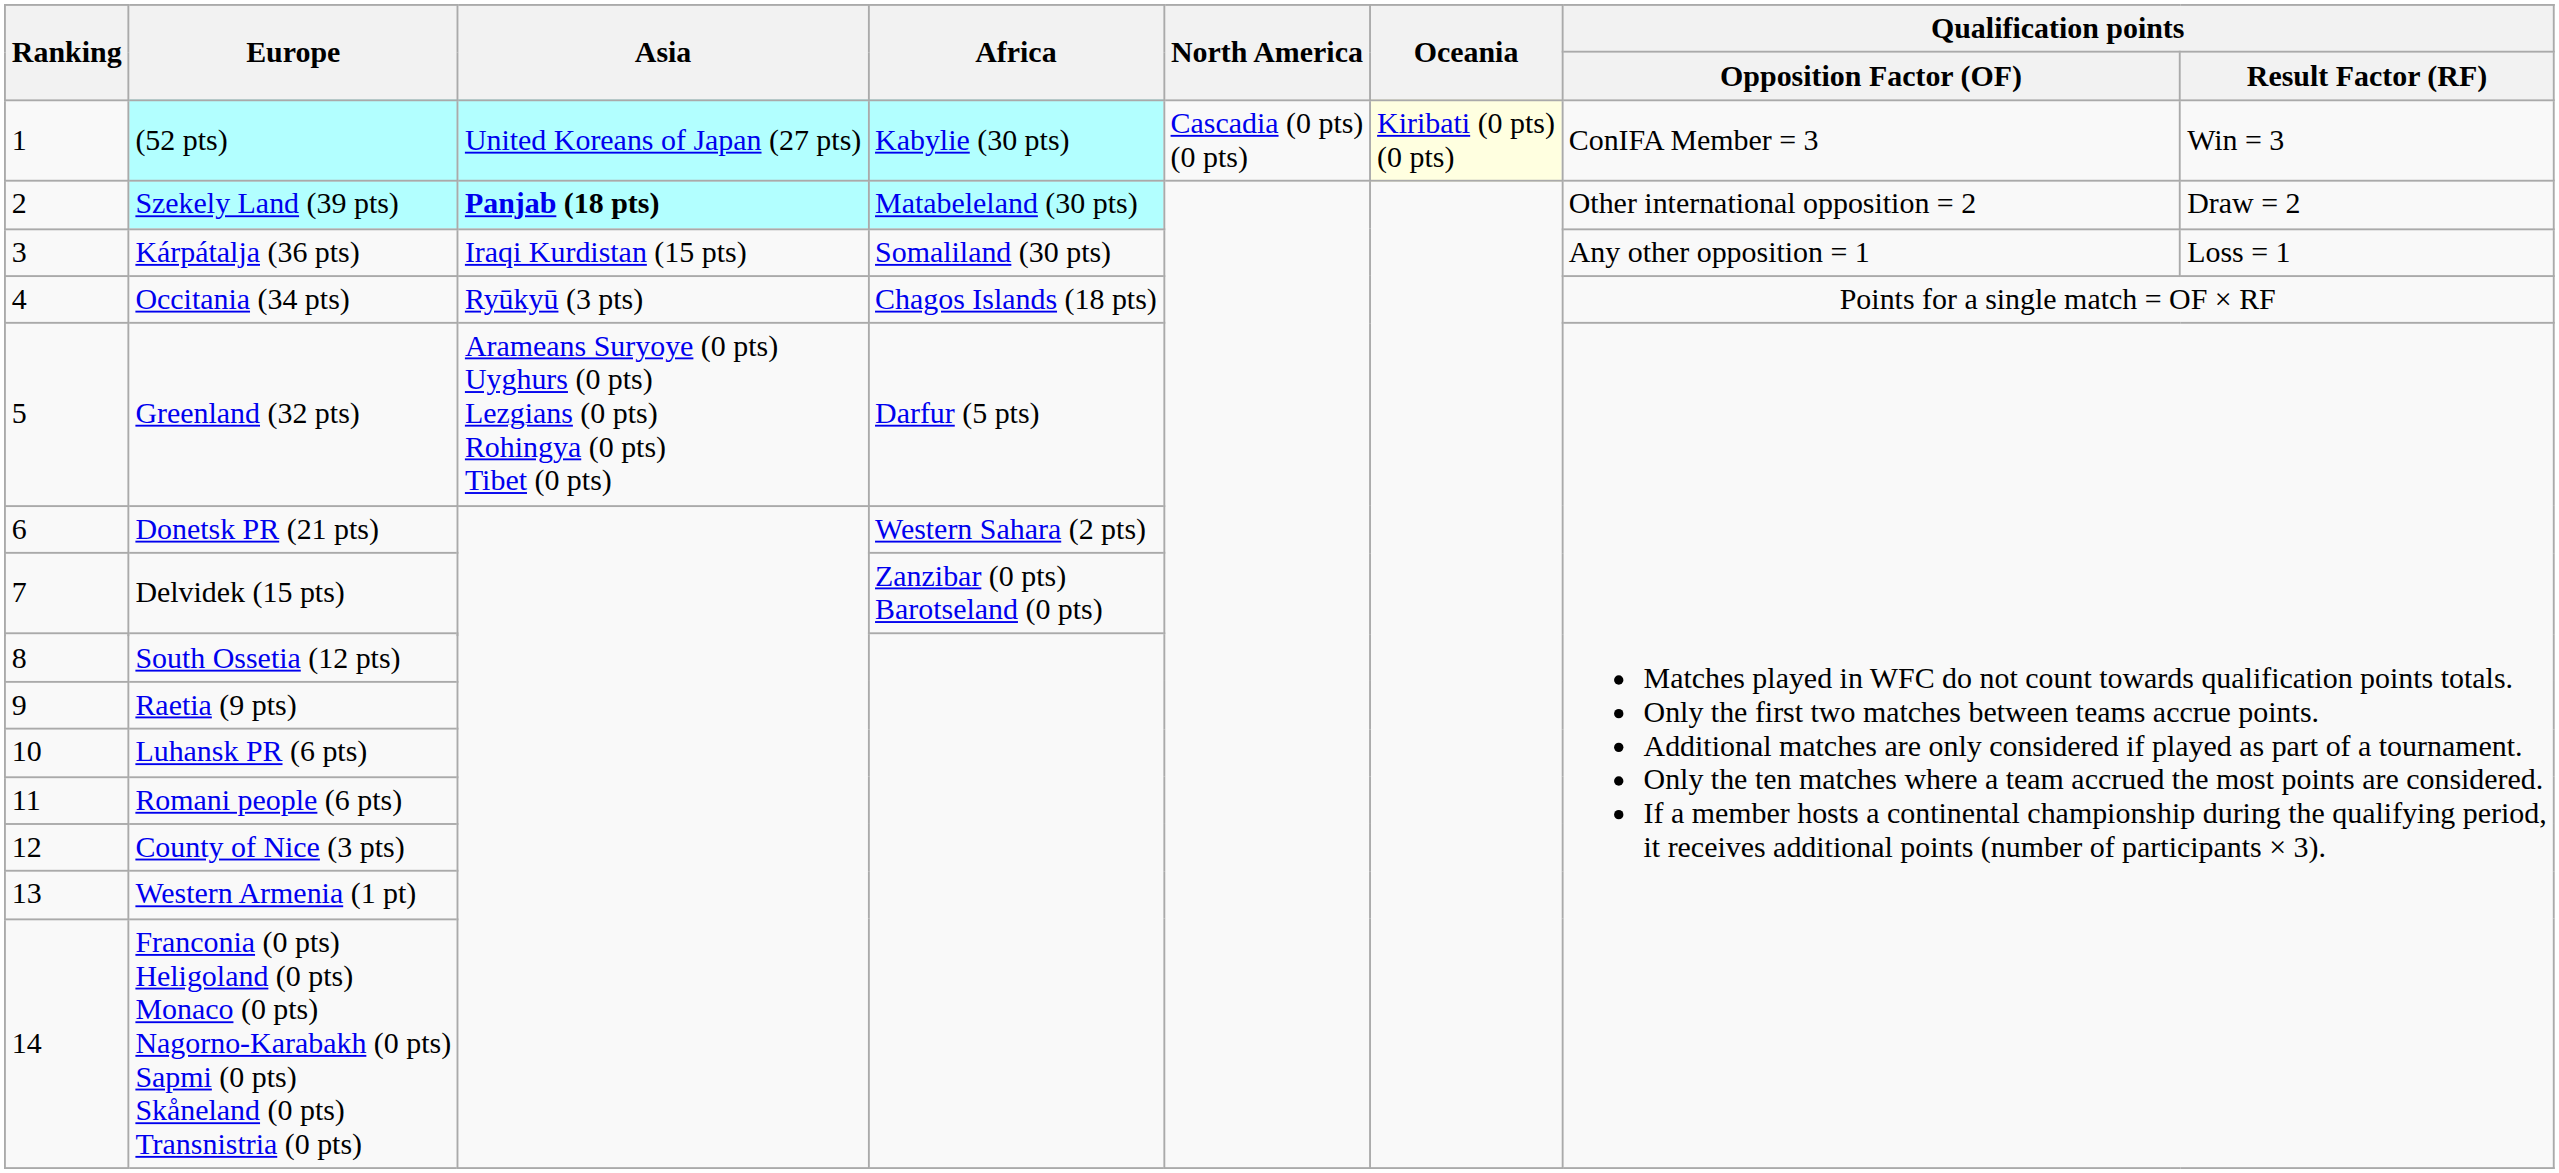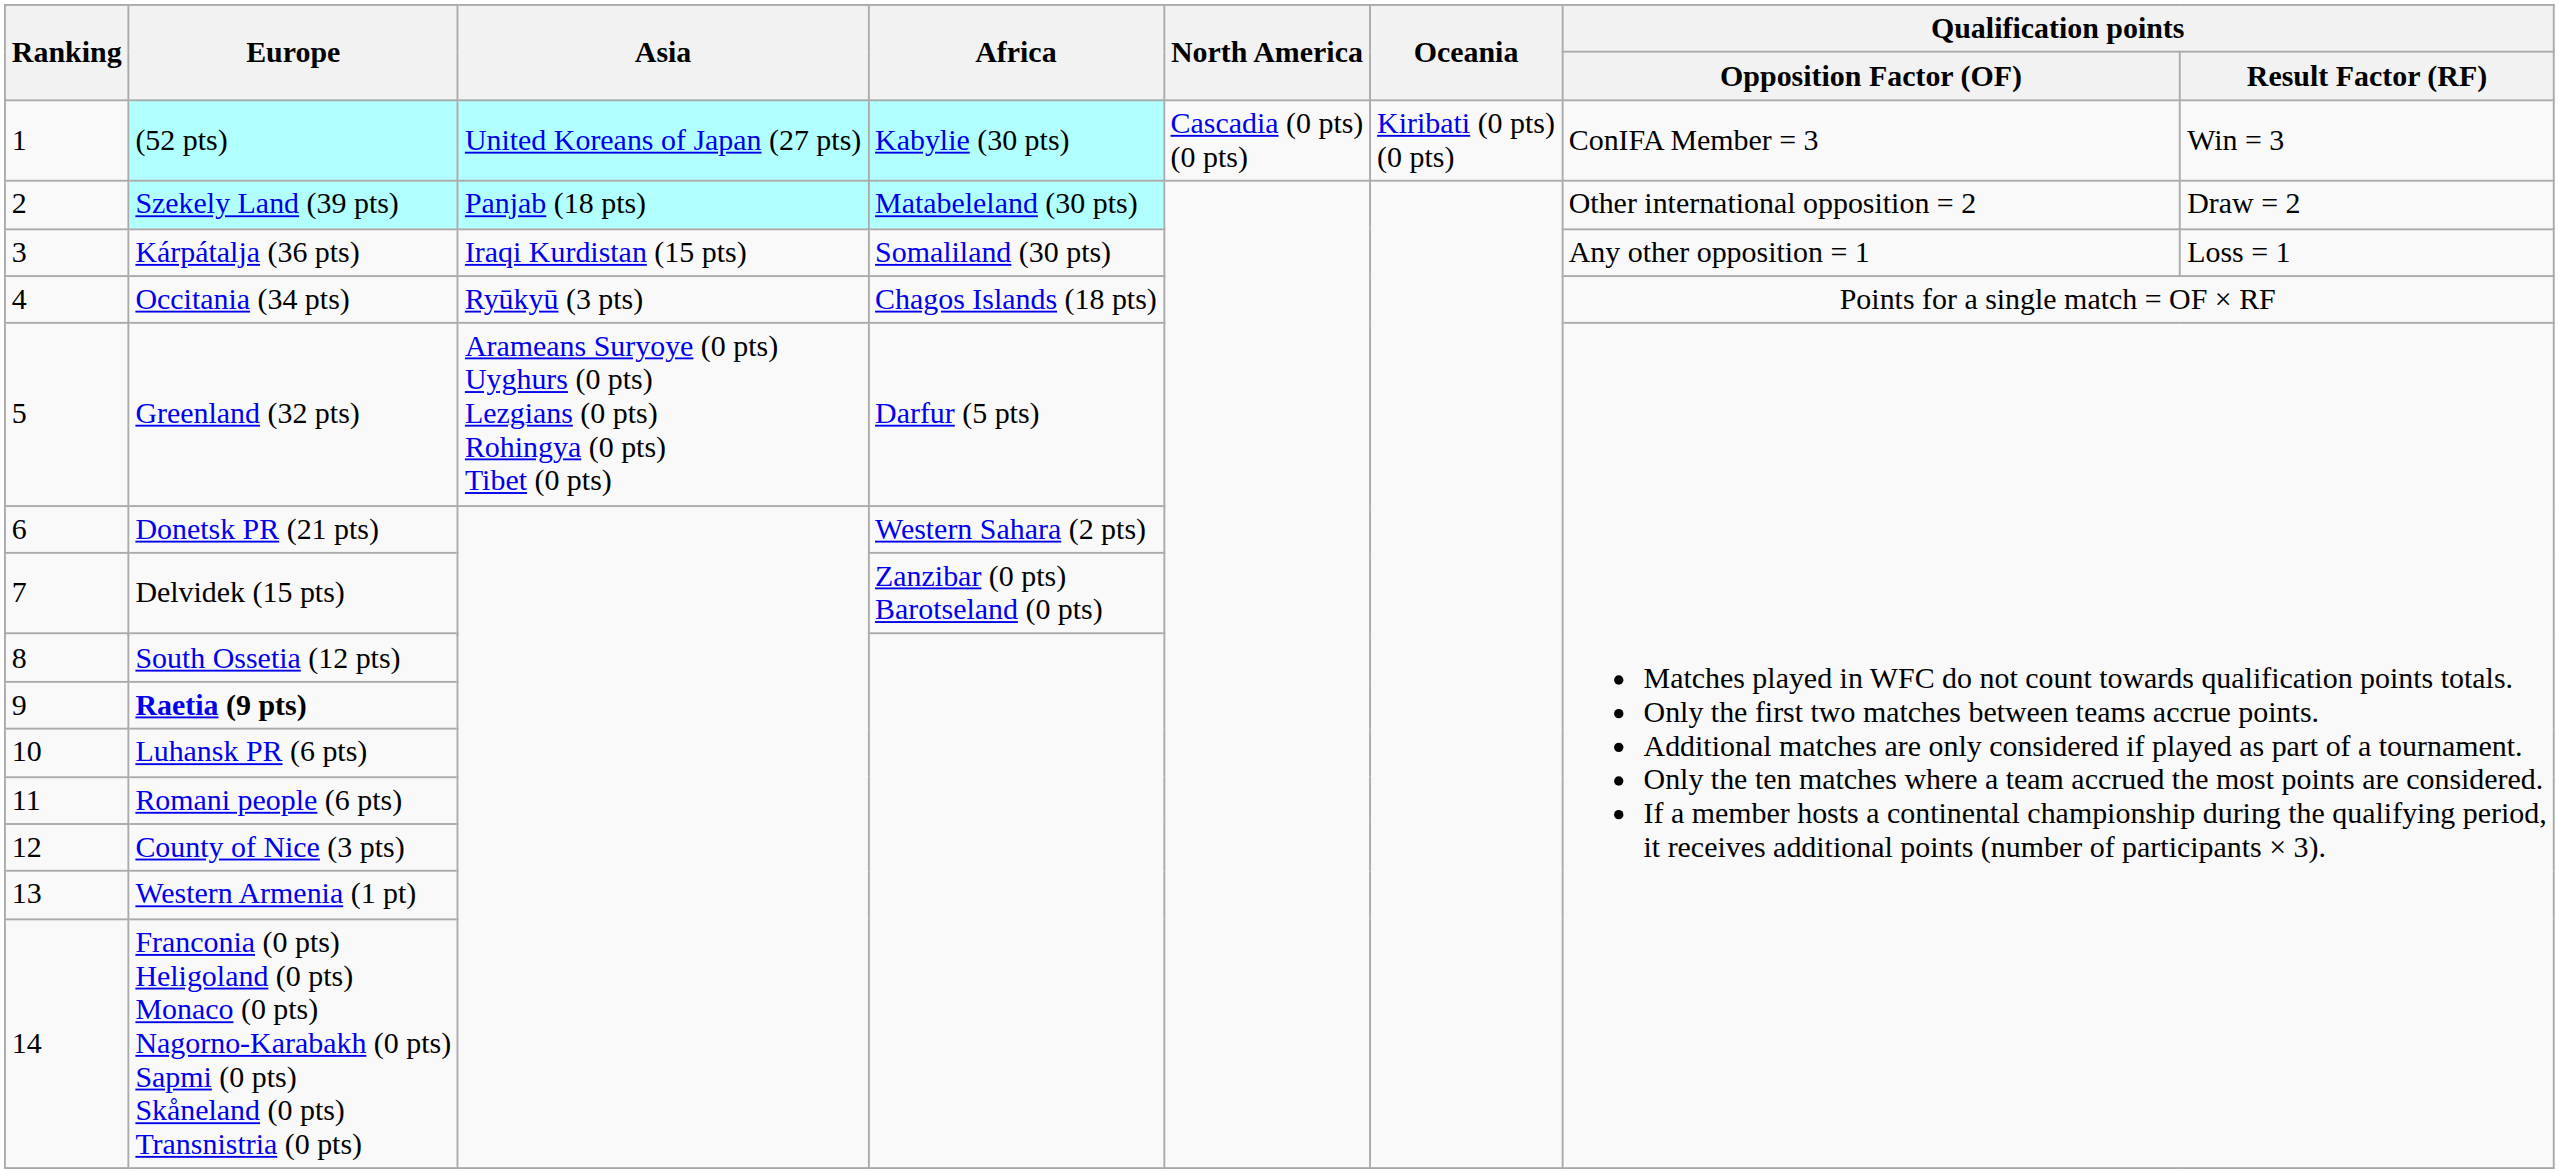(1466, 139) lightyellow background -> (1466, 139) no background
(562, 204) bold -> (555, 204) normal
(216, 704) normal -> (221, 704) bold
